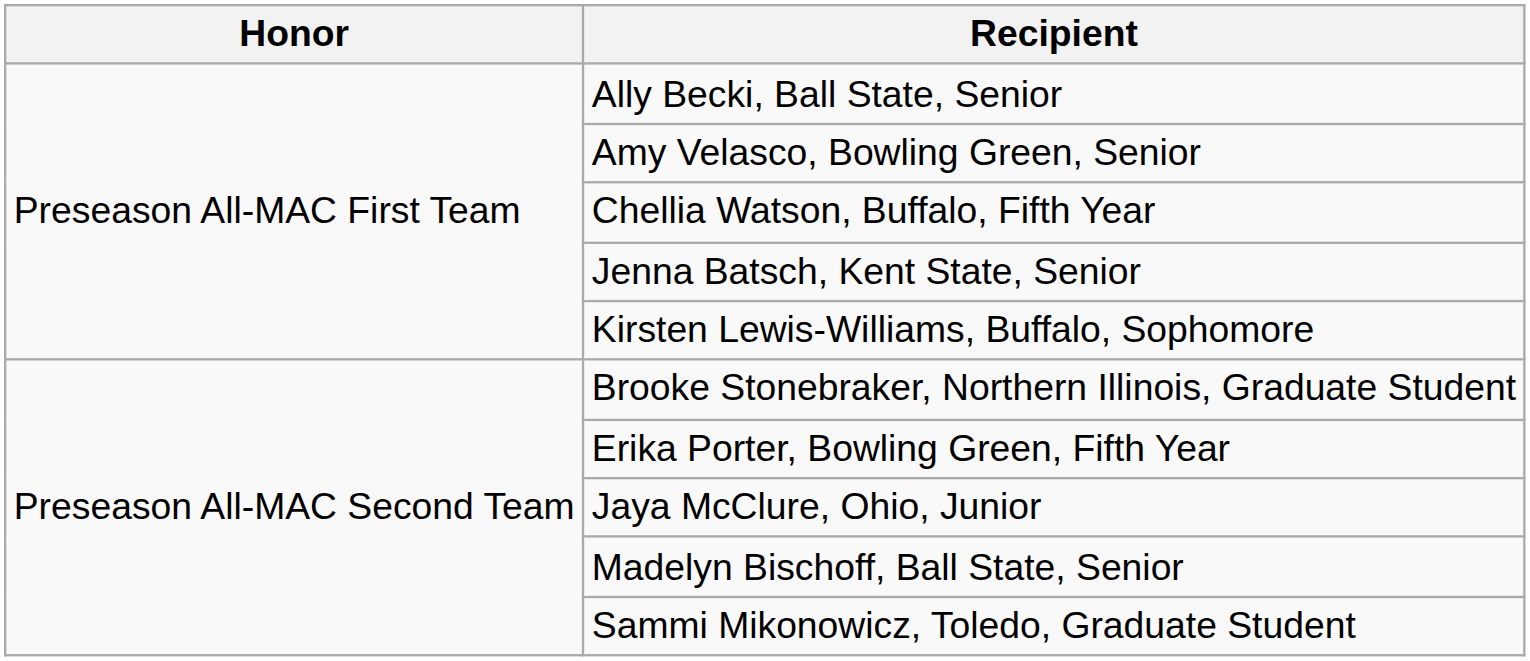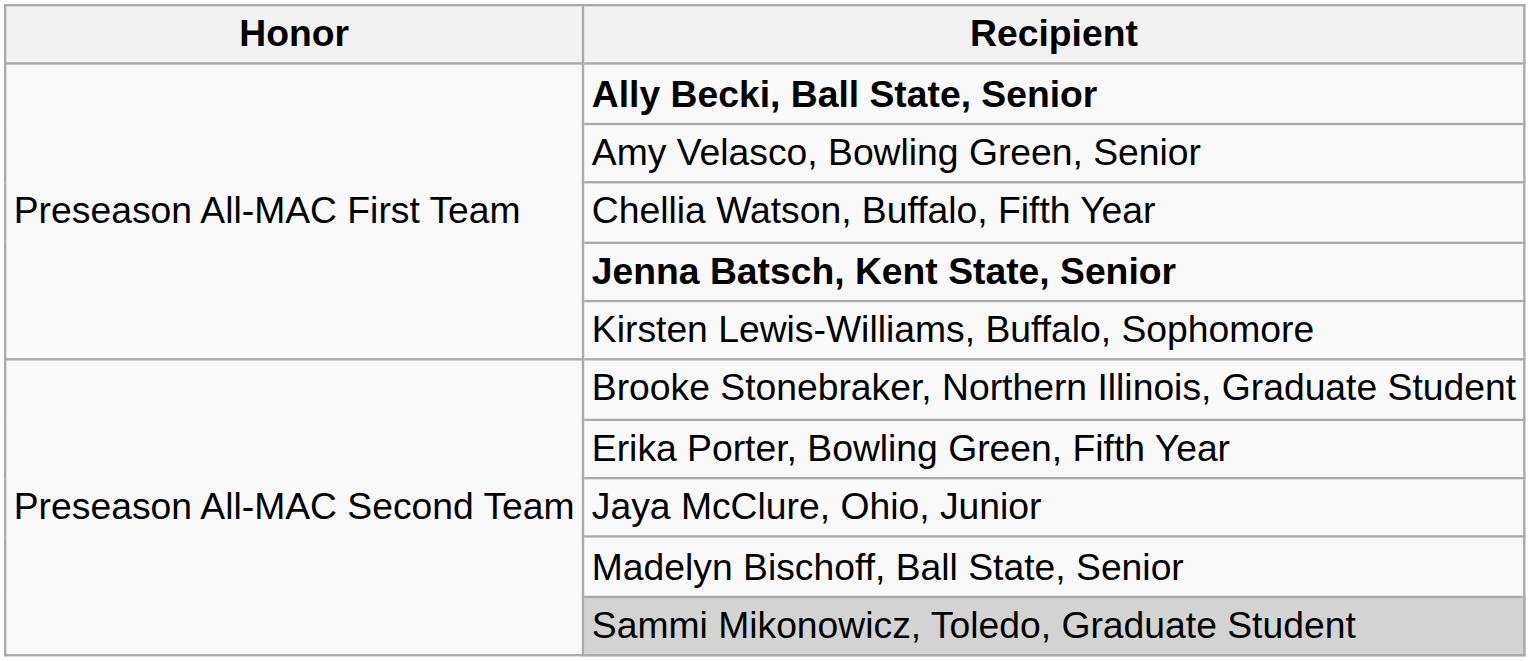(827, 93) normal -> (845, 93) bold
(866, 270) normal -> (884, 270) bold
(974, 625) no background -> (974, 625) lightgrey background
